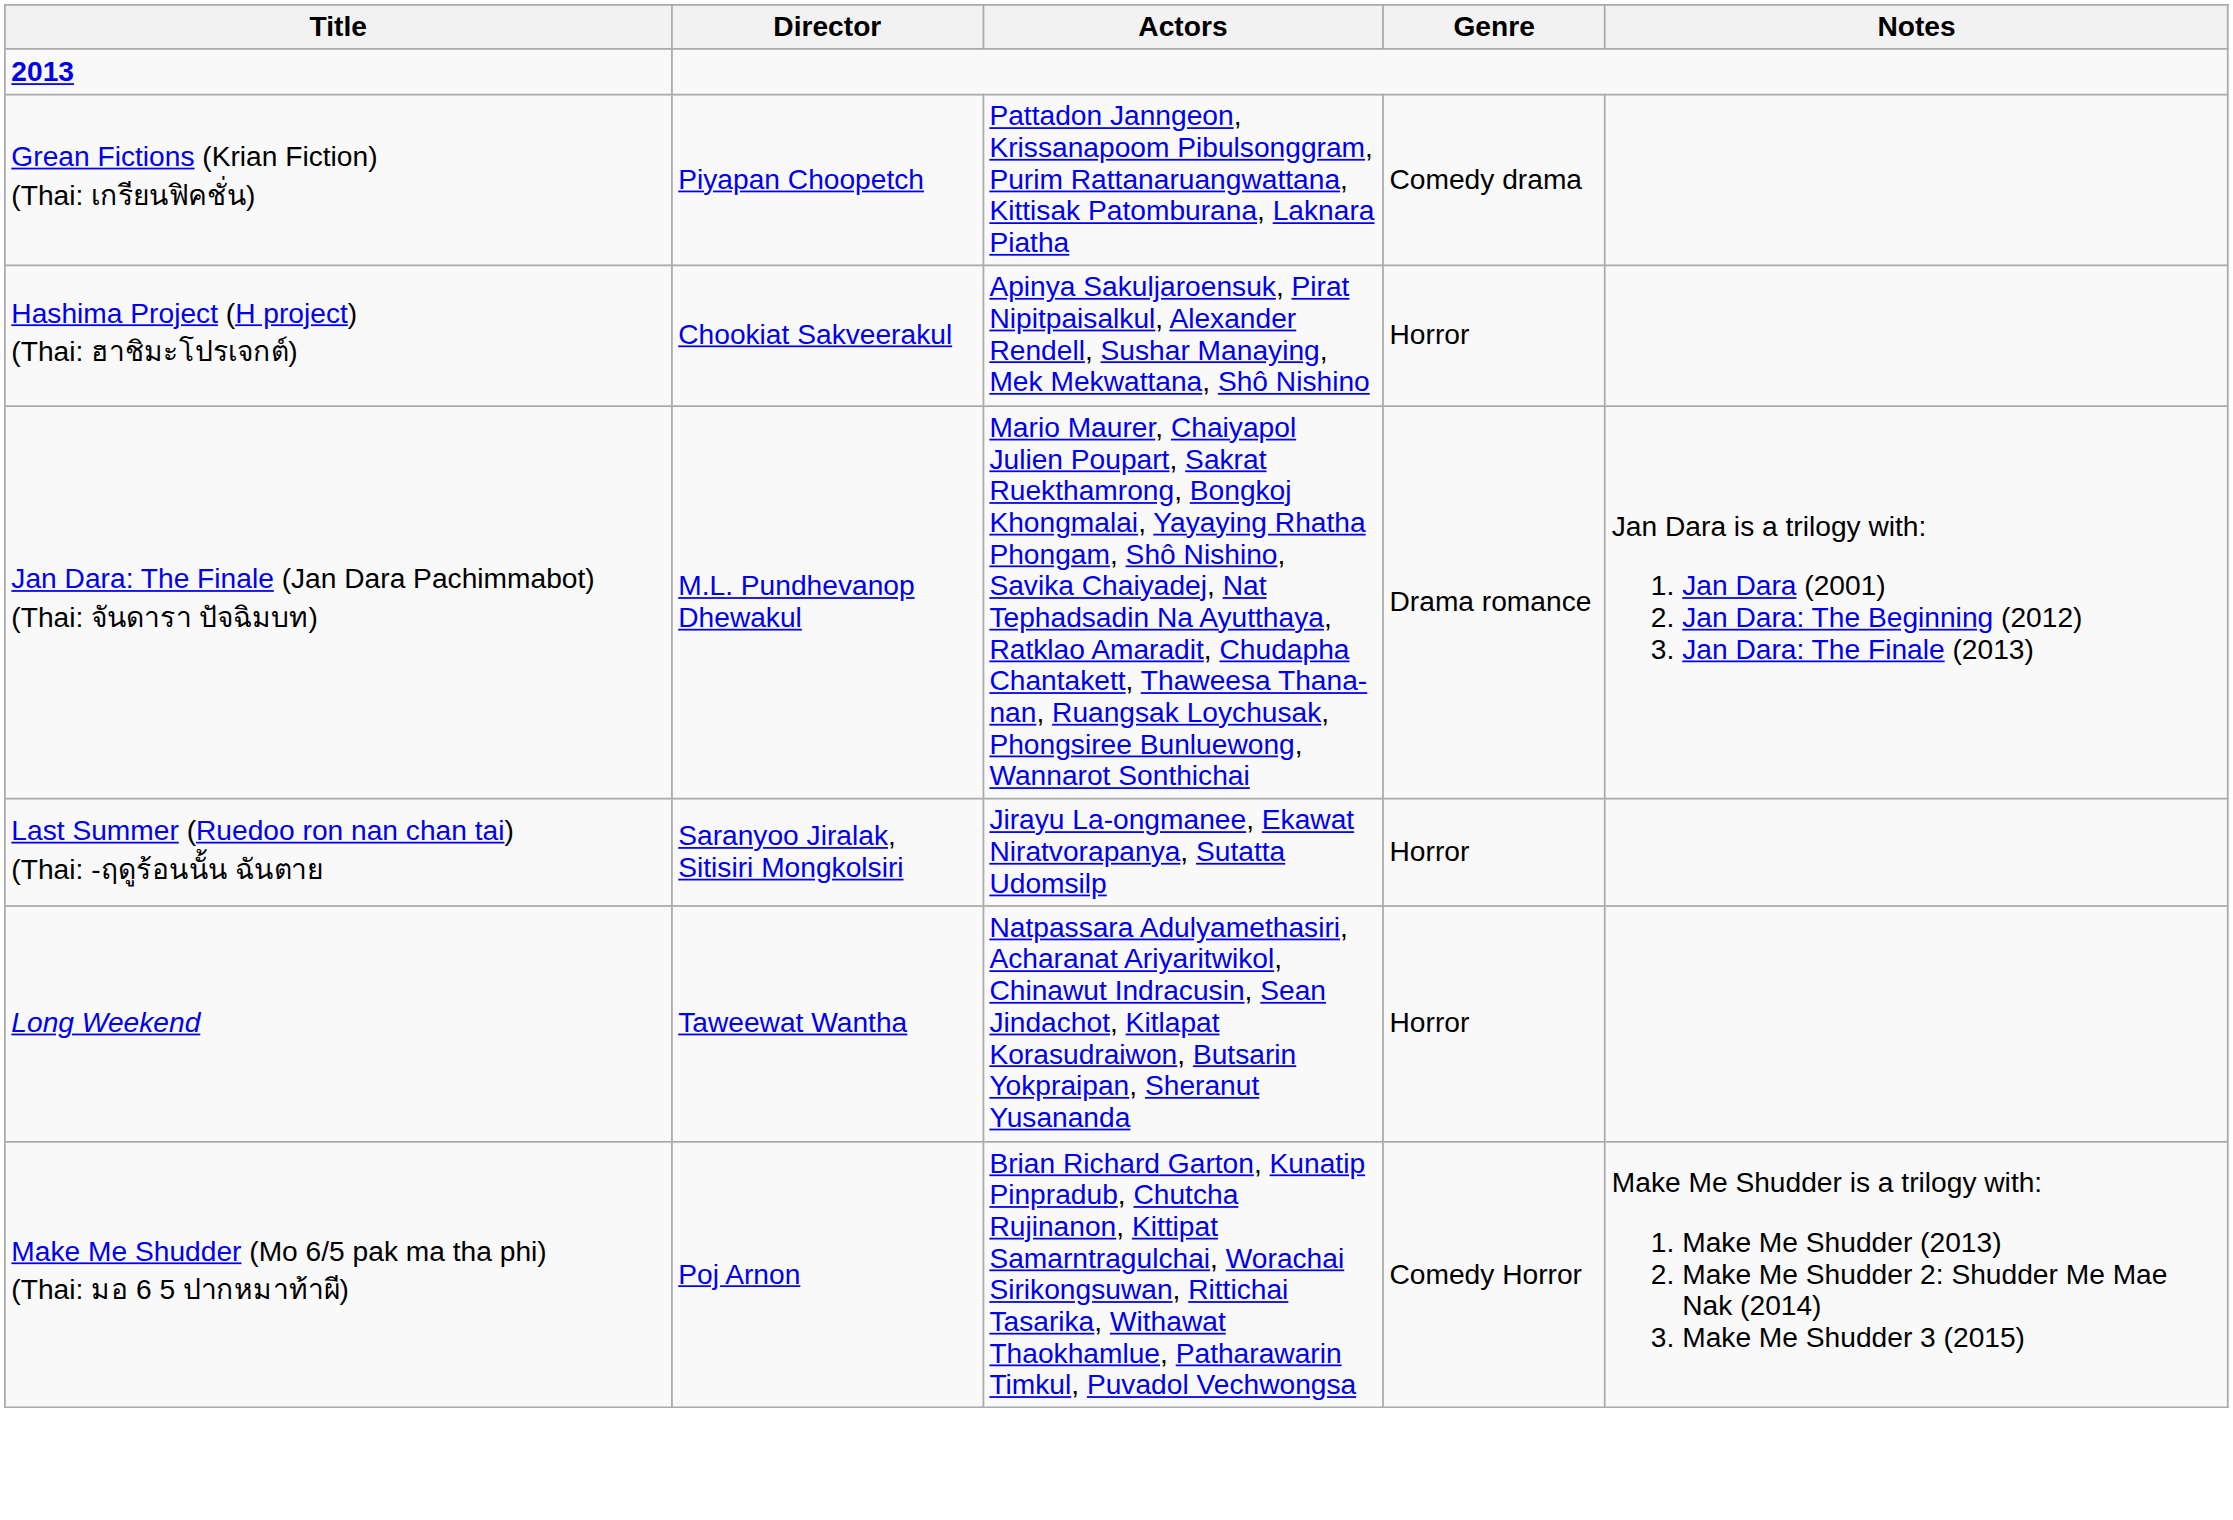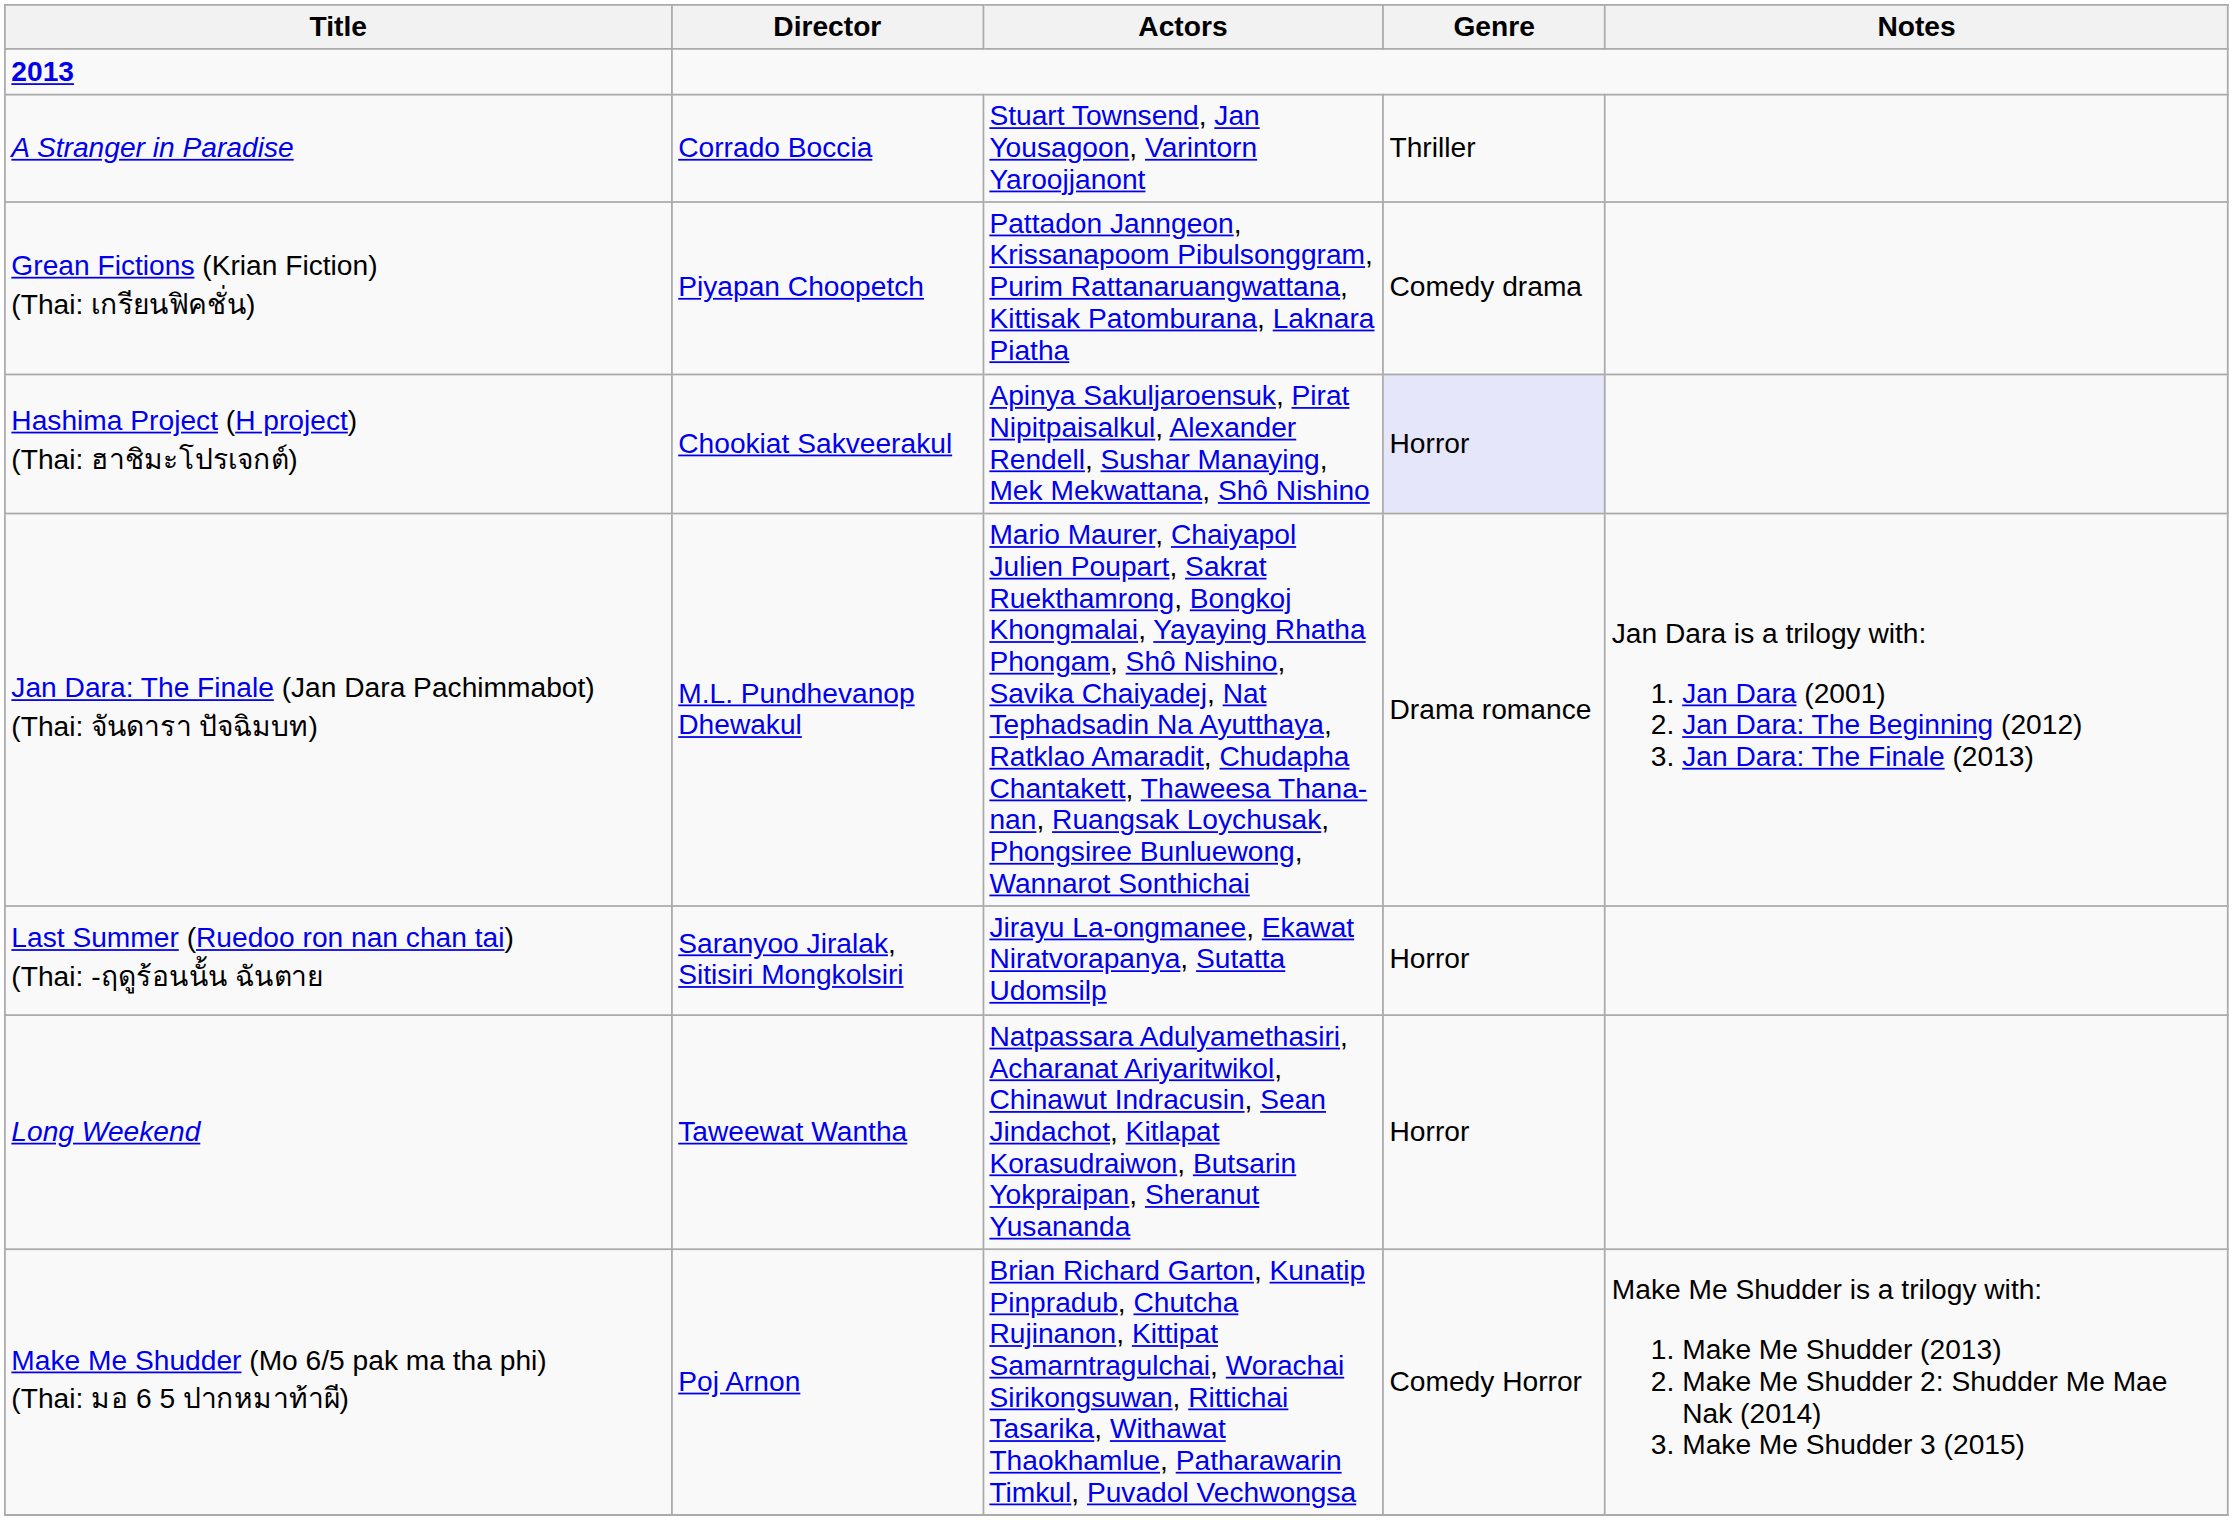+ row: (153, 147)
(1429, 335) no background -> (1429, 443) lavender background
